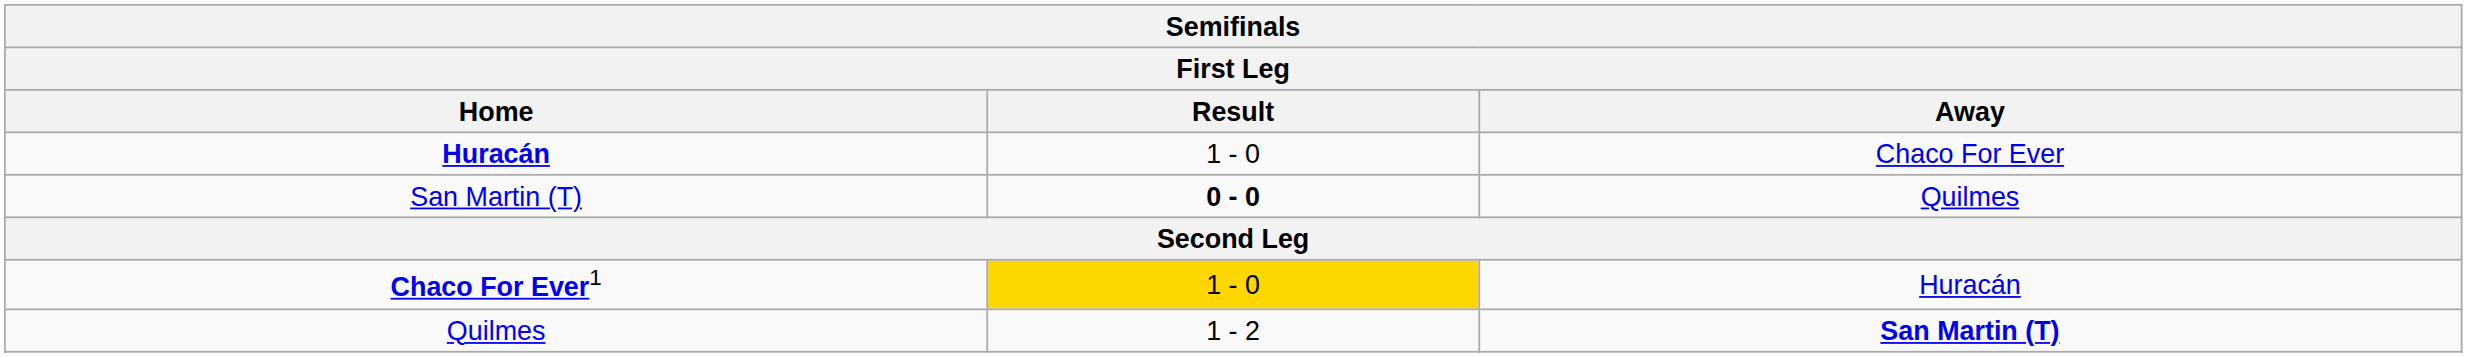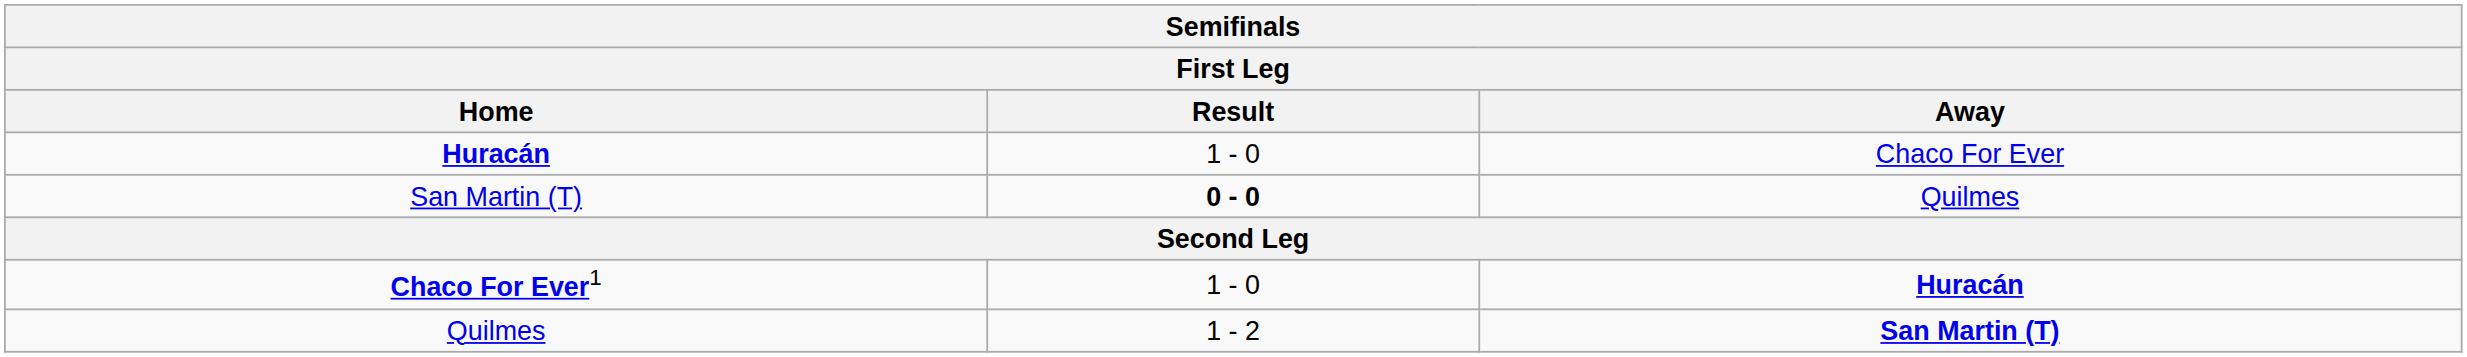(1233, 285) gold background -> (1233, 285) no background
(1970, 285) normal -> (1970, 285) bold
